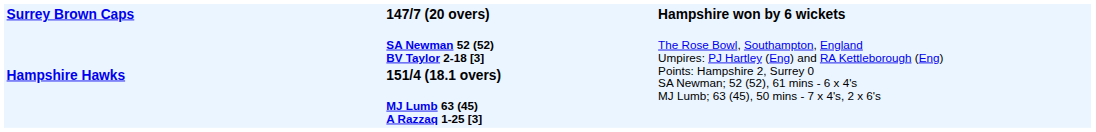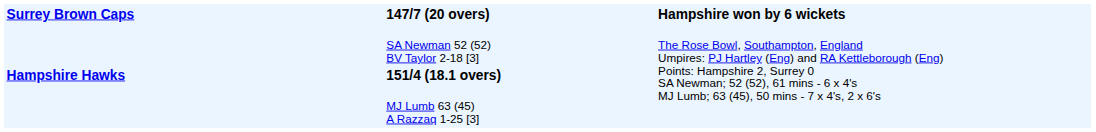(440, 51) bold -> (439, 51) normal
(434, 112) bold -> (433, 112) normal
